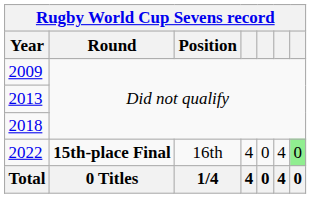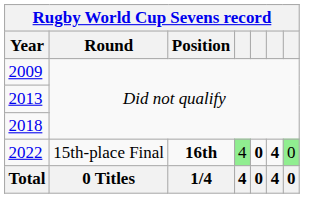(112, 152) bold -> (109, 152) normal
(208, 152) normal -> (201, 152) bold
(249, 152) no background -> (242, 152) lightgreen background
(265, 152) normal -> (259, 152) bold
(282, 152) normal -> (275, 152) bold
